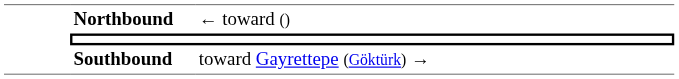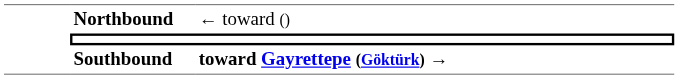(314, 59) normal -> (324, 59) bold
